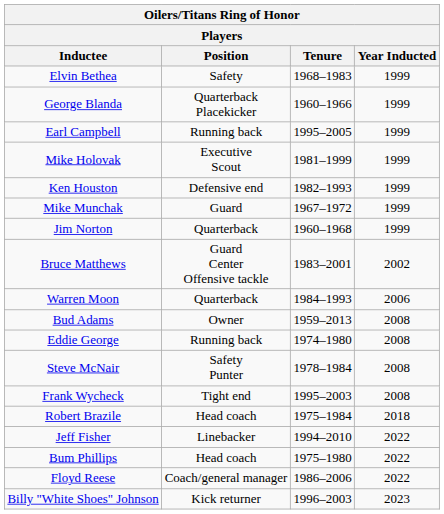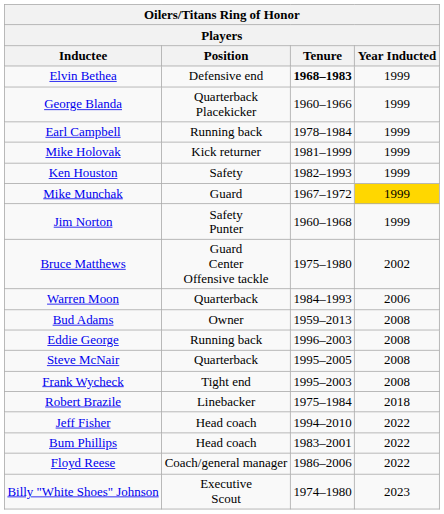(226, 76) Safety -> (226, 76) Defensive end
(323, 76) normal -> (323, 76) bold
(323, 132) 1995–2005 -> (323, 132) 1978–1984
(226, 159) Executive Scout -> (226, 152) Kick returner
(226, 187) Defensive end -> (226, 173) Safety
(397, 208) no background -> (397, 193) gold background
(226, 228) Quarterback -> (226, 221) Safety Punter
(323, 264) 1983–2001 -> (323, 264) 1975–1980
(323, 340) 1974–1980 -> (323, 340) 1996–2003
(226, 368) Safety Punter -> (226, 360) Quarterback
(323, 368) 1978–1984 -> (323, 360) 1995–2005
(226, 416) Head coach -> (226, 401) Linebacker
(226, 437) Linebacker -> (226, 422) Head coach
(323, 457) 1975–1980 -> (323, 443) 1983–2001
(226, 498) Kick returner -> (226, 491) Executive Scout
(323, 498) 1996–2003 -> (323, 491) 1974–1980
